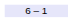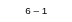(36, 11) lavender background -> (36, 11) no background
